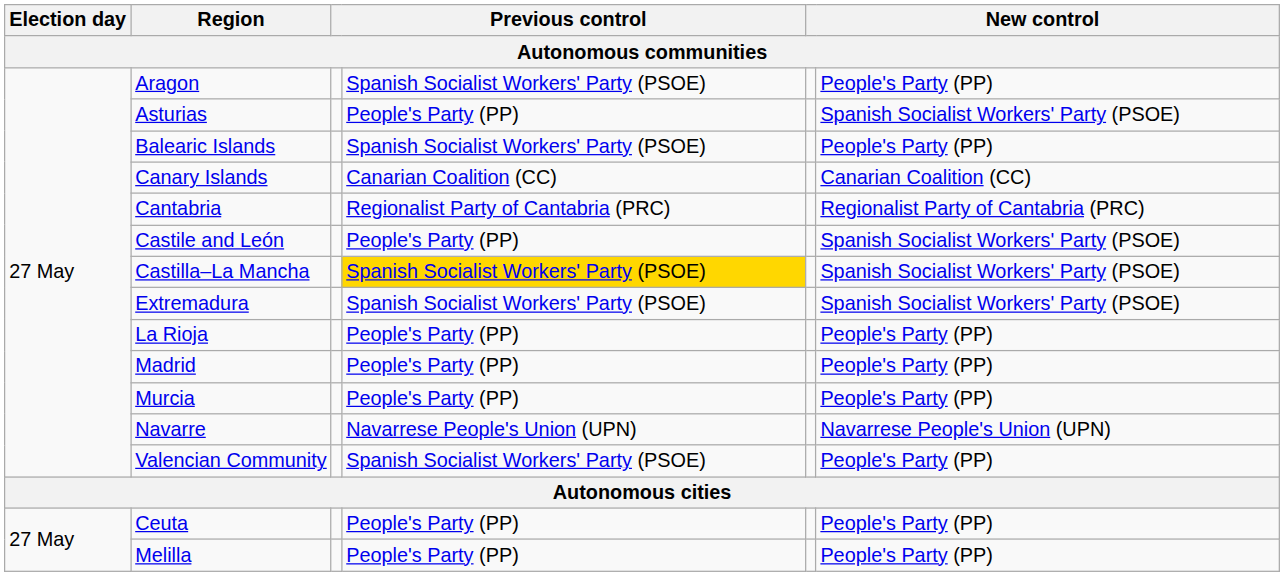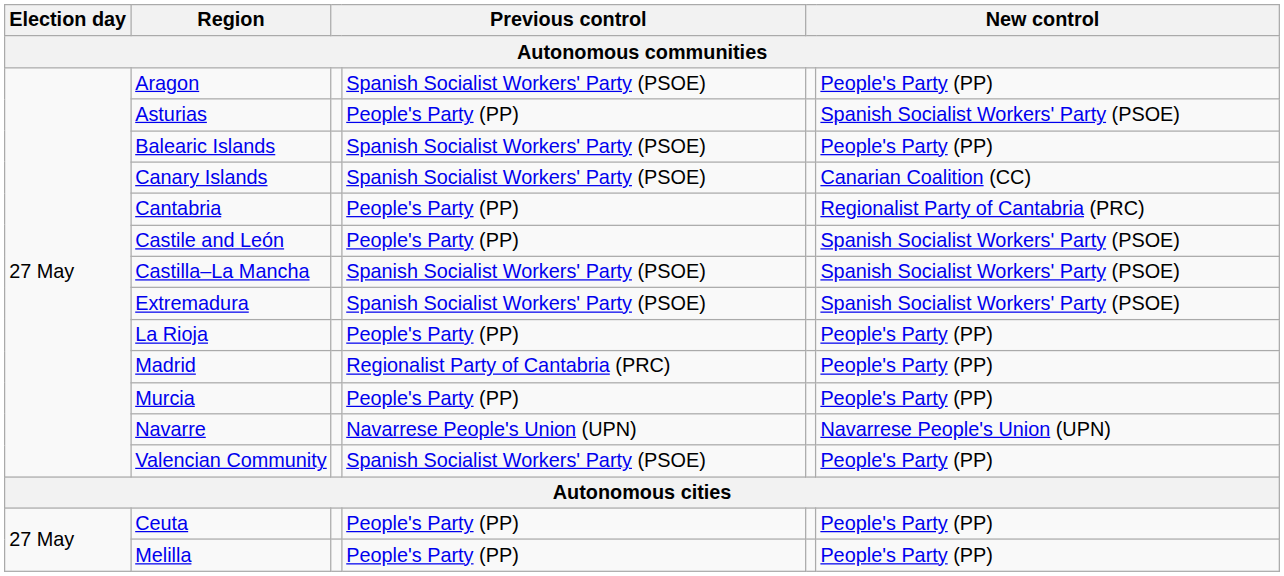(452, 177) Canarian Coalition (CC) -> (526, 177) Spanish Socialist Workers' Party (PSOE)
(508, 209) Regionalist Party of Cantabria (PRC) -> (432, 209) People's Party (PP)
(526, 271) gold background -> (526, 271) no background
(432, 366) People's Party (PP) -> (508, 366) Regionalist Party of Cantabria (PRC)
